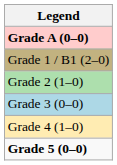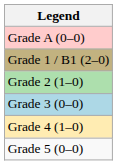(48, 37) bold -> (46, 37) normal
(47, 148) bold -> (45, 148) normal
